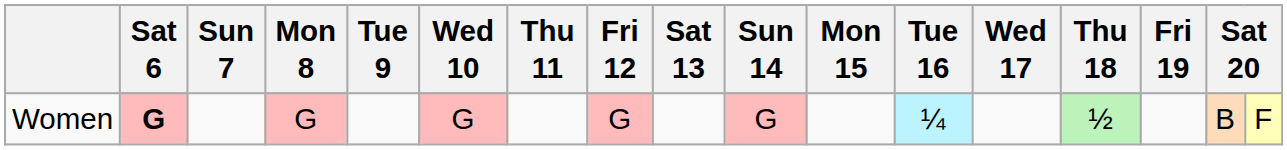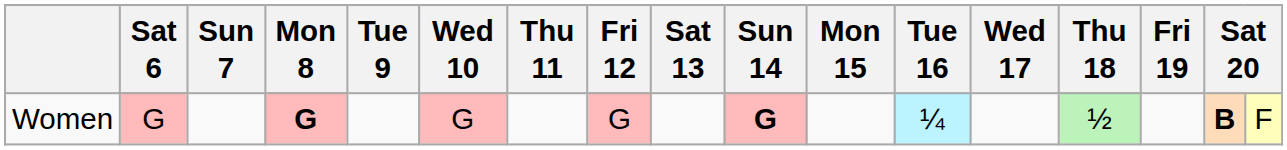(154, 118) bold -> (154, 118) normal
(306, 118) normal -> (306, 118) bold
(766, 118) normal -> (765, 118) bold
(1225, 118) normal -> (1225, 118) bold
